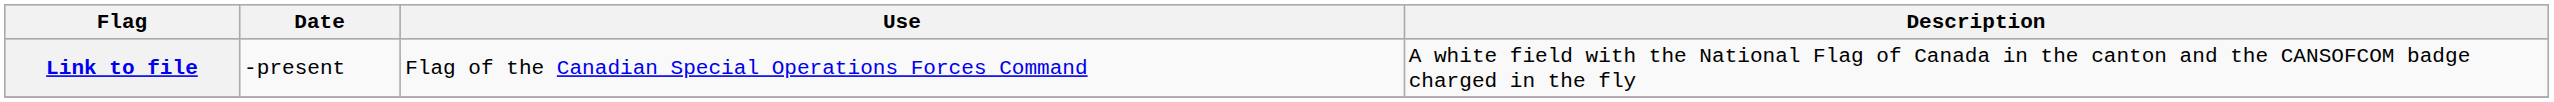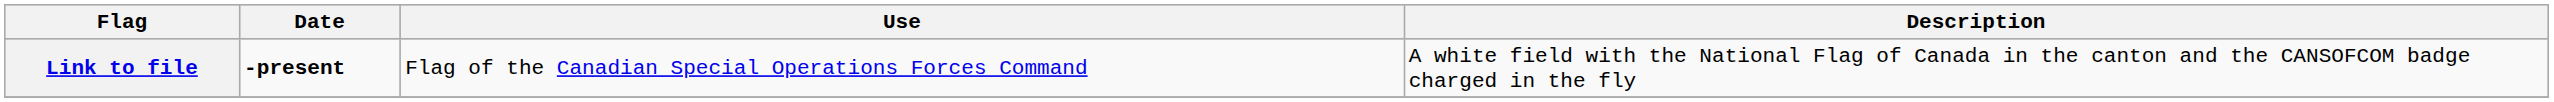(295, 68) normal -> (295, 68) bold
